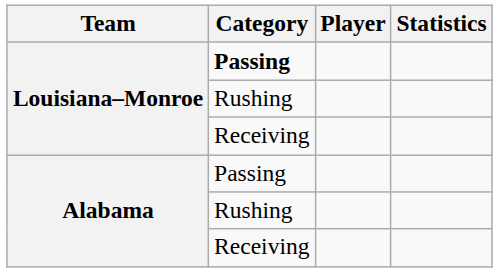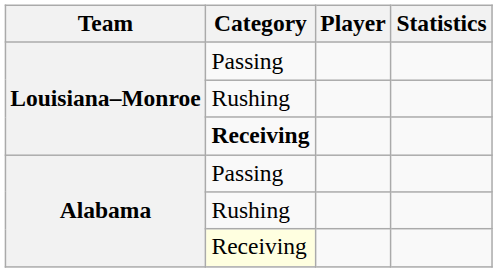(252, 60) bold -> (247, 60) normal
(262, 135) normal -> (260, 135) bold
(262, 247) no background -> (259, 247) lightyellow background
